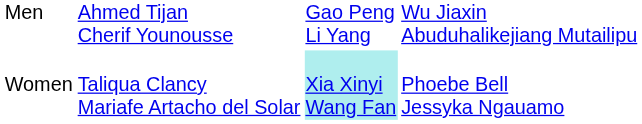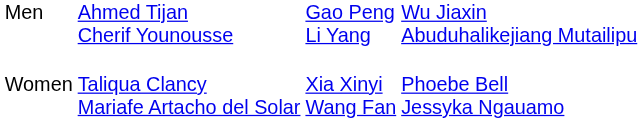(351, 96) paleturquoise background -> (351, 96) no background
